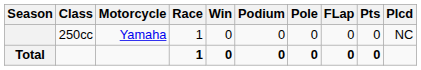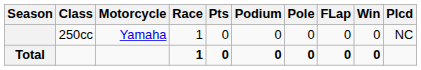columns swapped: (220, 14) <-> (370, 14)
